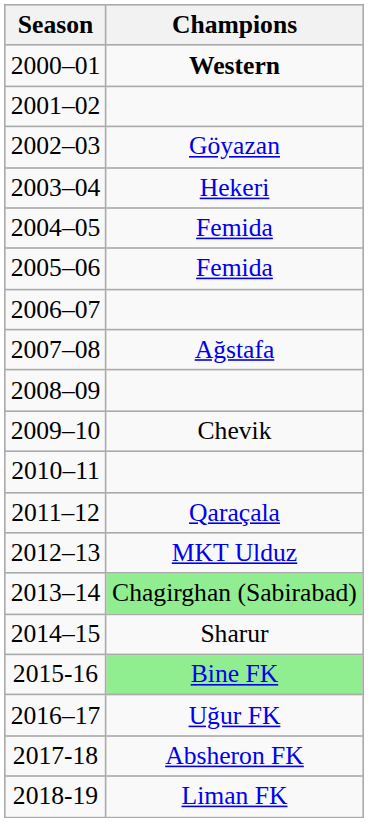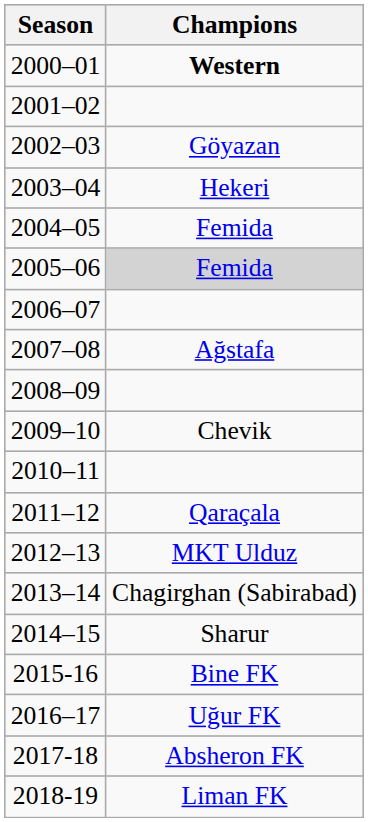(234, 268) no background -> (234, 268) lightgrey background
(234, 593) lightgreen background -> (234, 593) no background
(234, 674) lightgreen background -> (234, 674) no background
